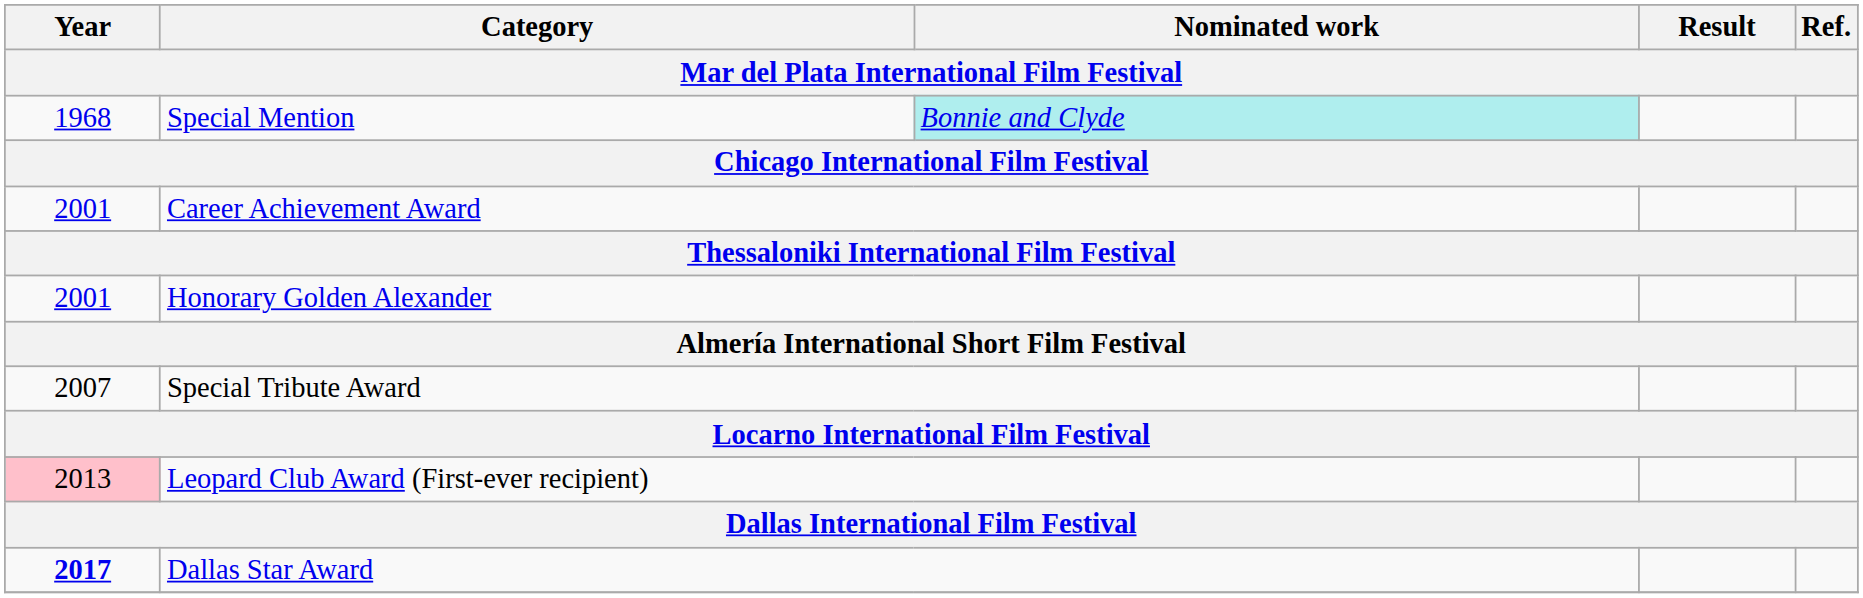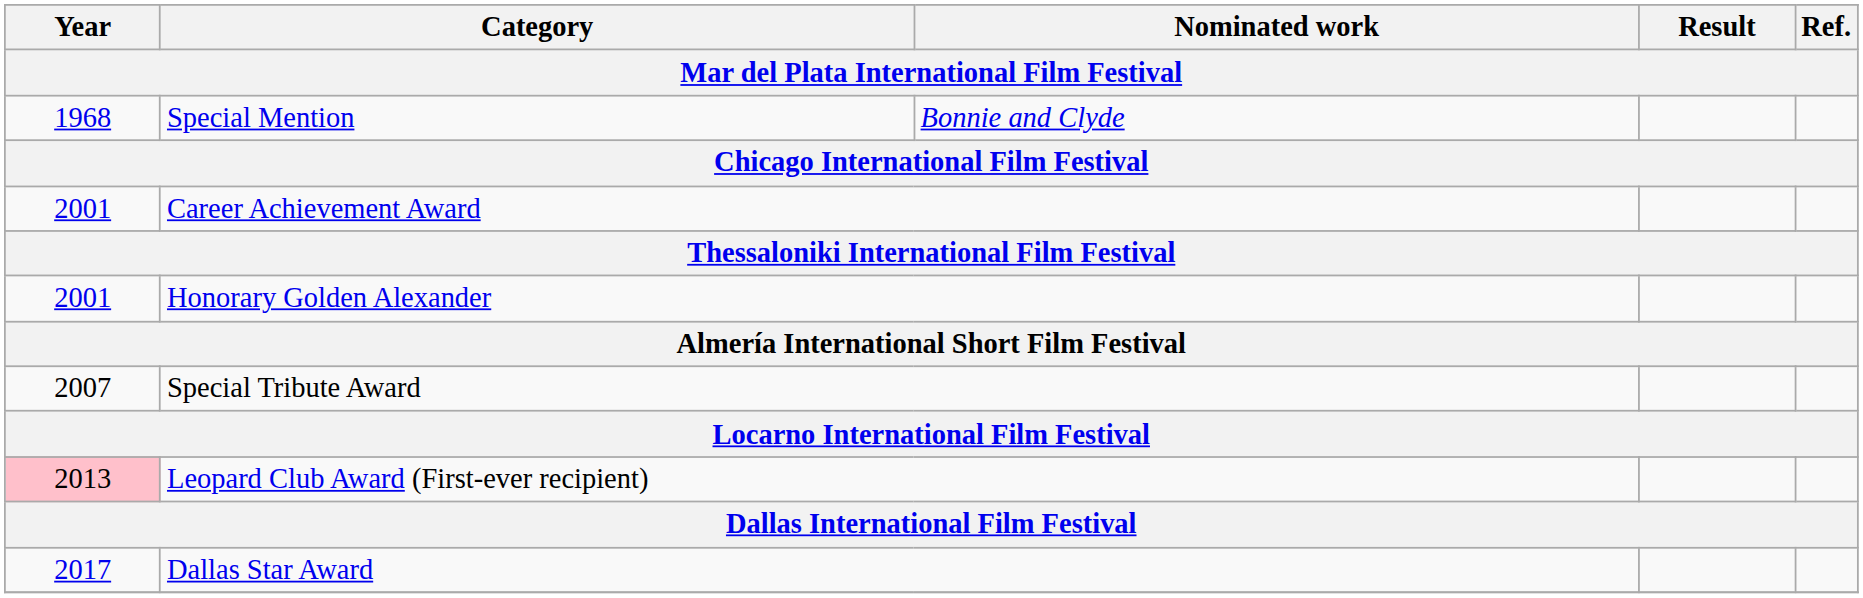(1023, 117) paleturquoise background -> (1023, 117) no background
(83, 569) bold -> (83, 569) normal
